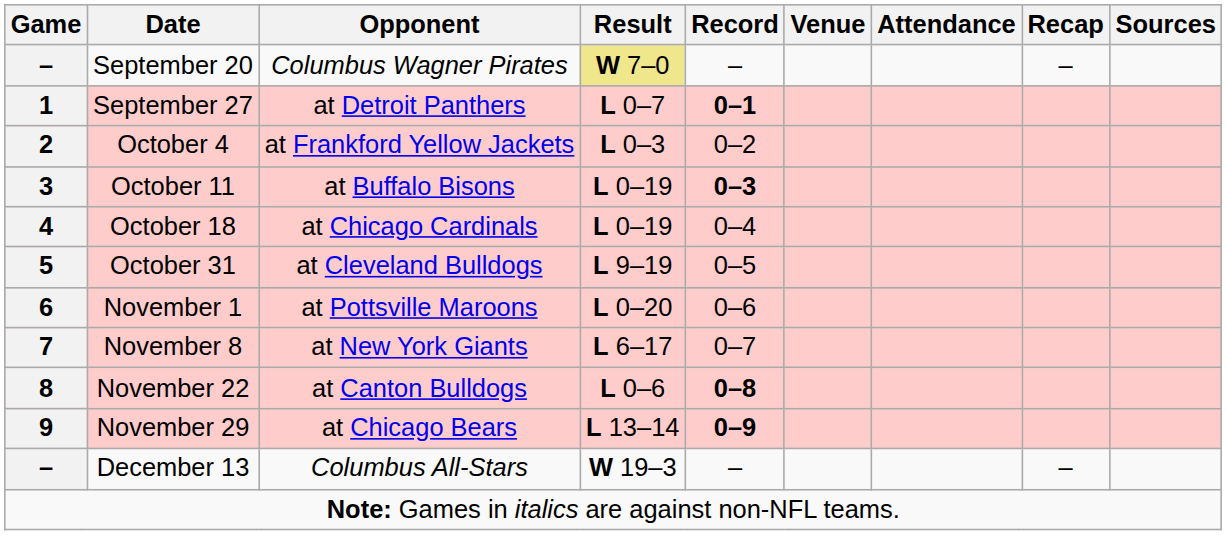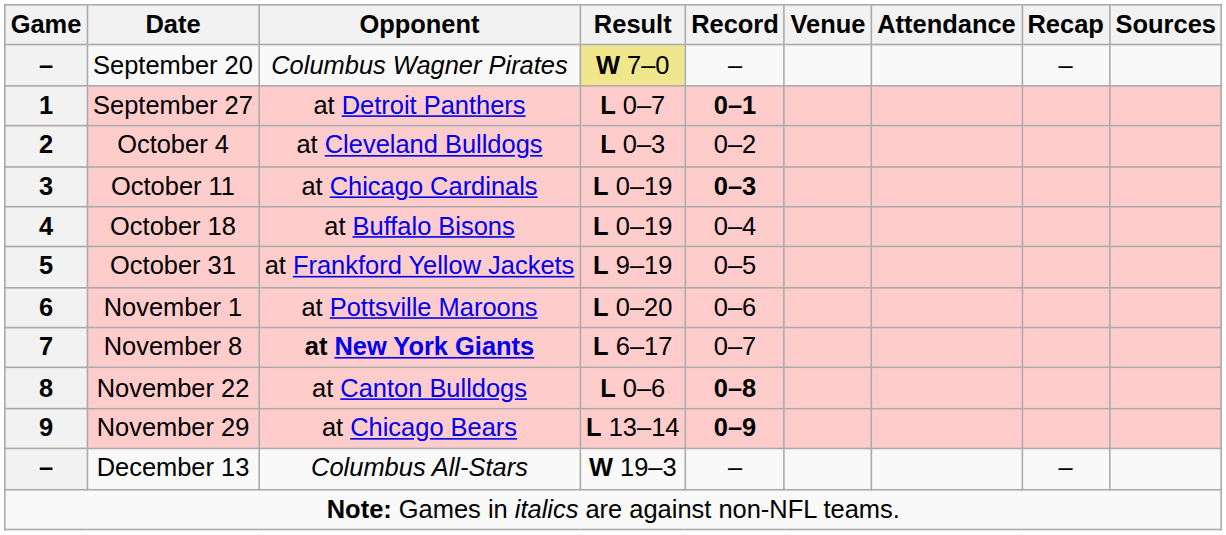(419, 145) at Frankford Yellow Jackets -> (419, 145) at Cleveland Bulldogs
(419, 186) at Buffalo Bisons -> (419, 186) at Chicago Cardinals
(419, 226) at Chicago Cardinals -> (419, 226) at Buffalo Bisons
(419, 266) at Cleveland Bulldogs -> (419, 266) at Frankford Yellow Jackets
(419, 347) normal -> (419, 347) bold
